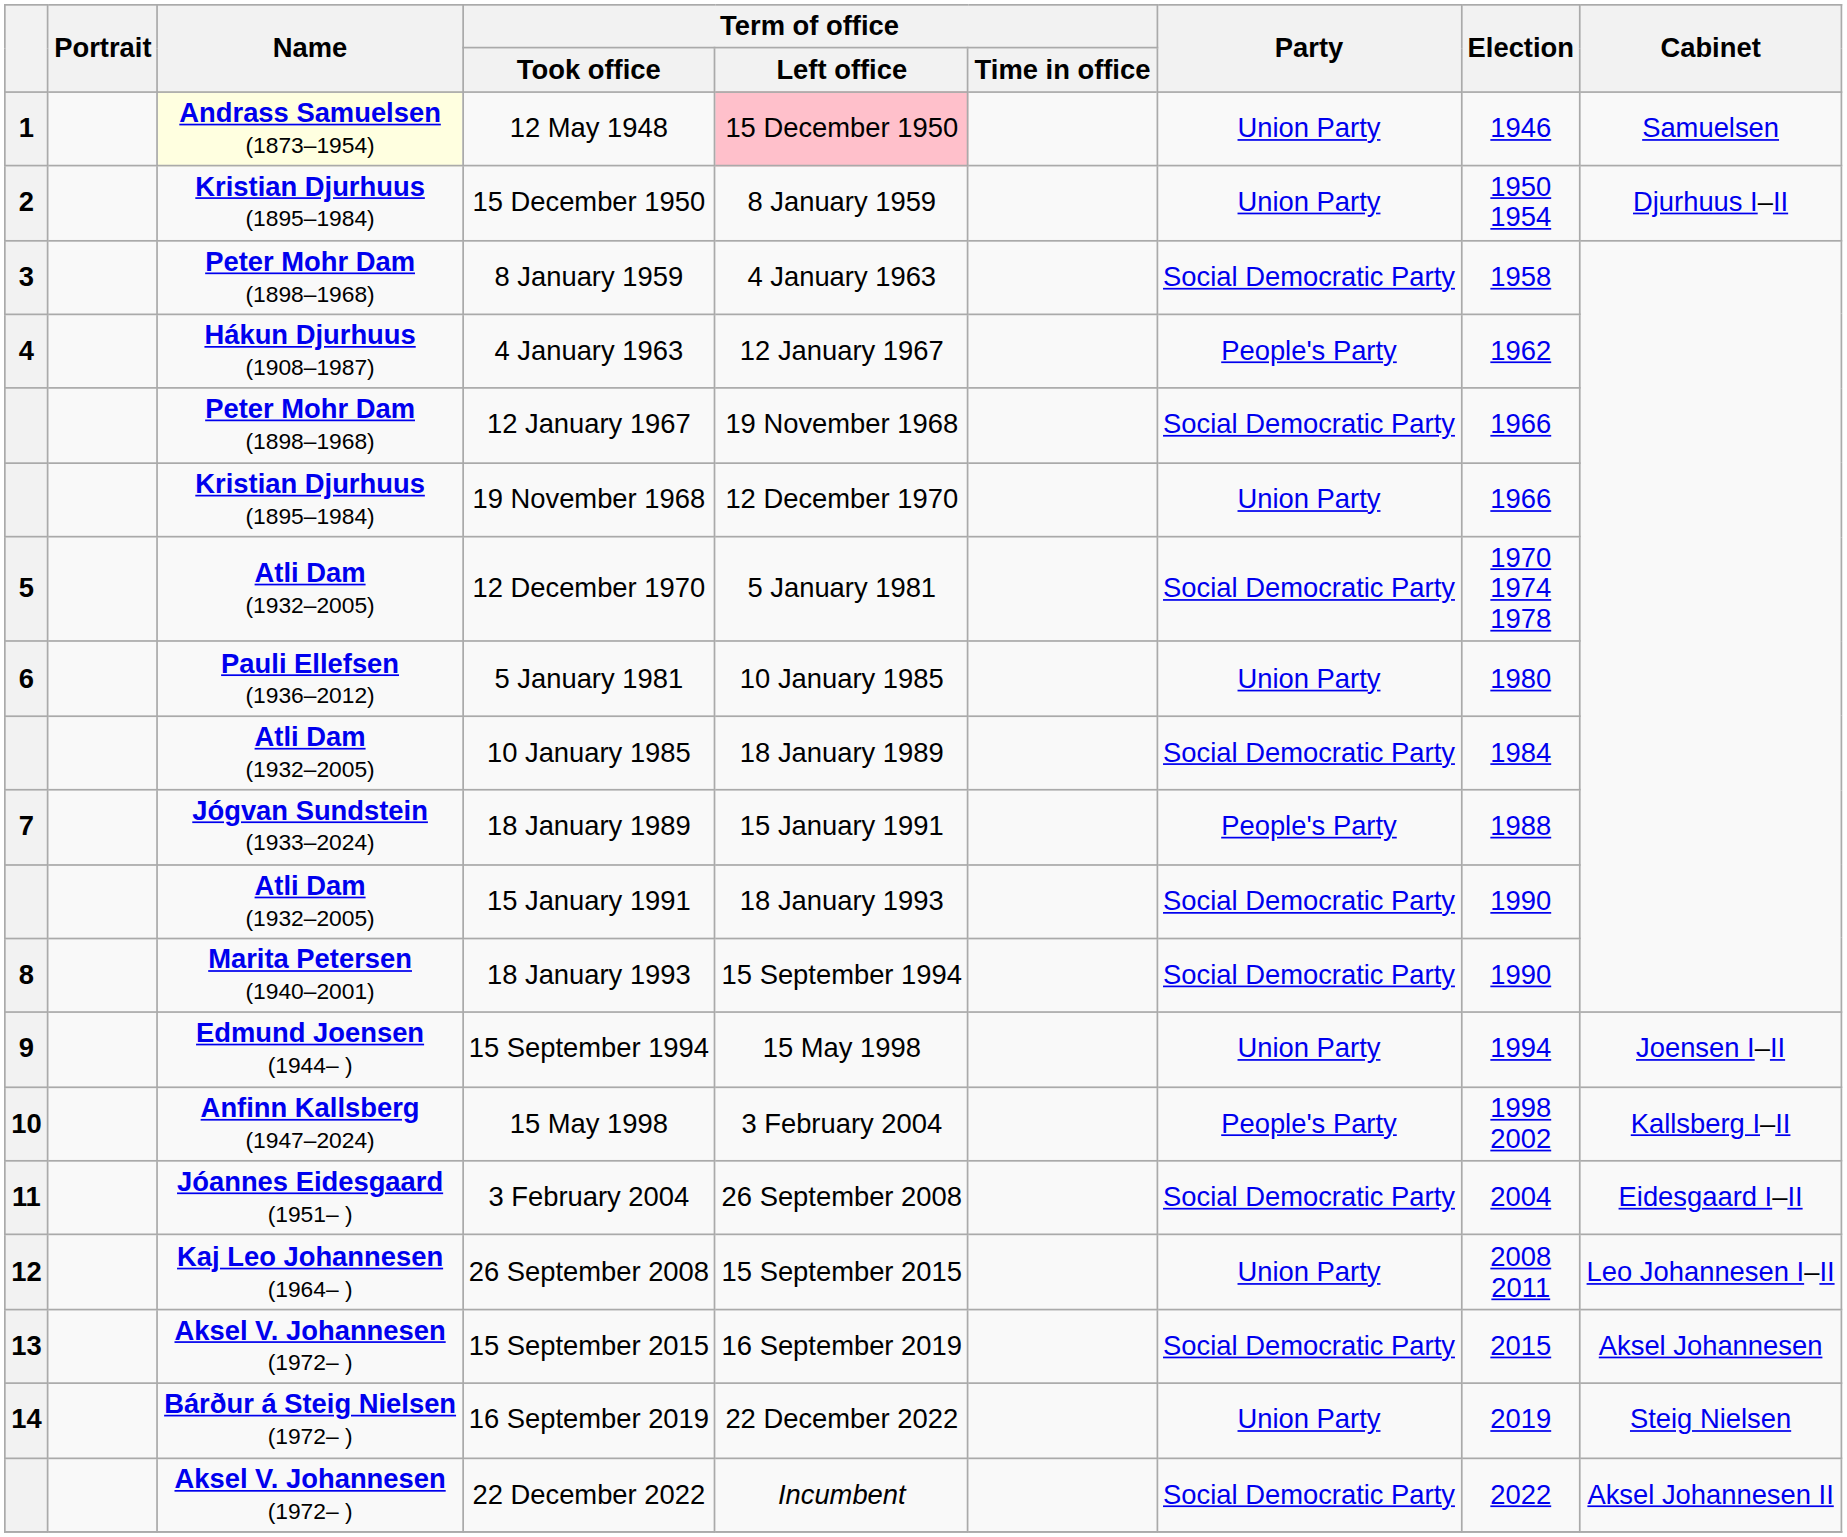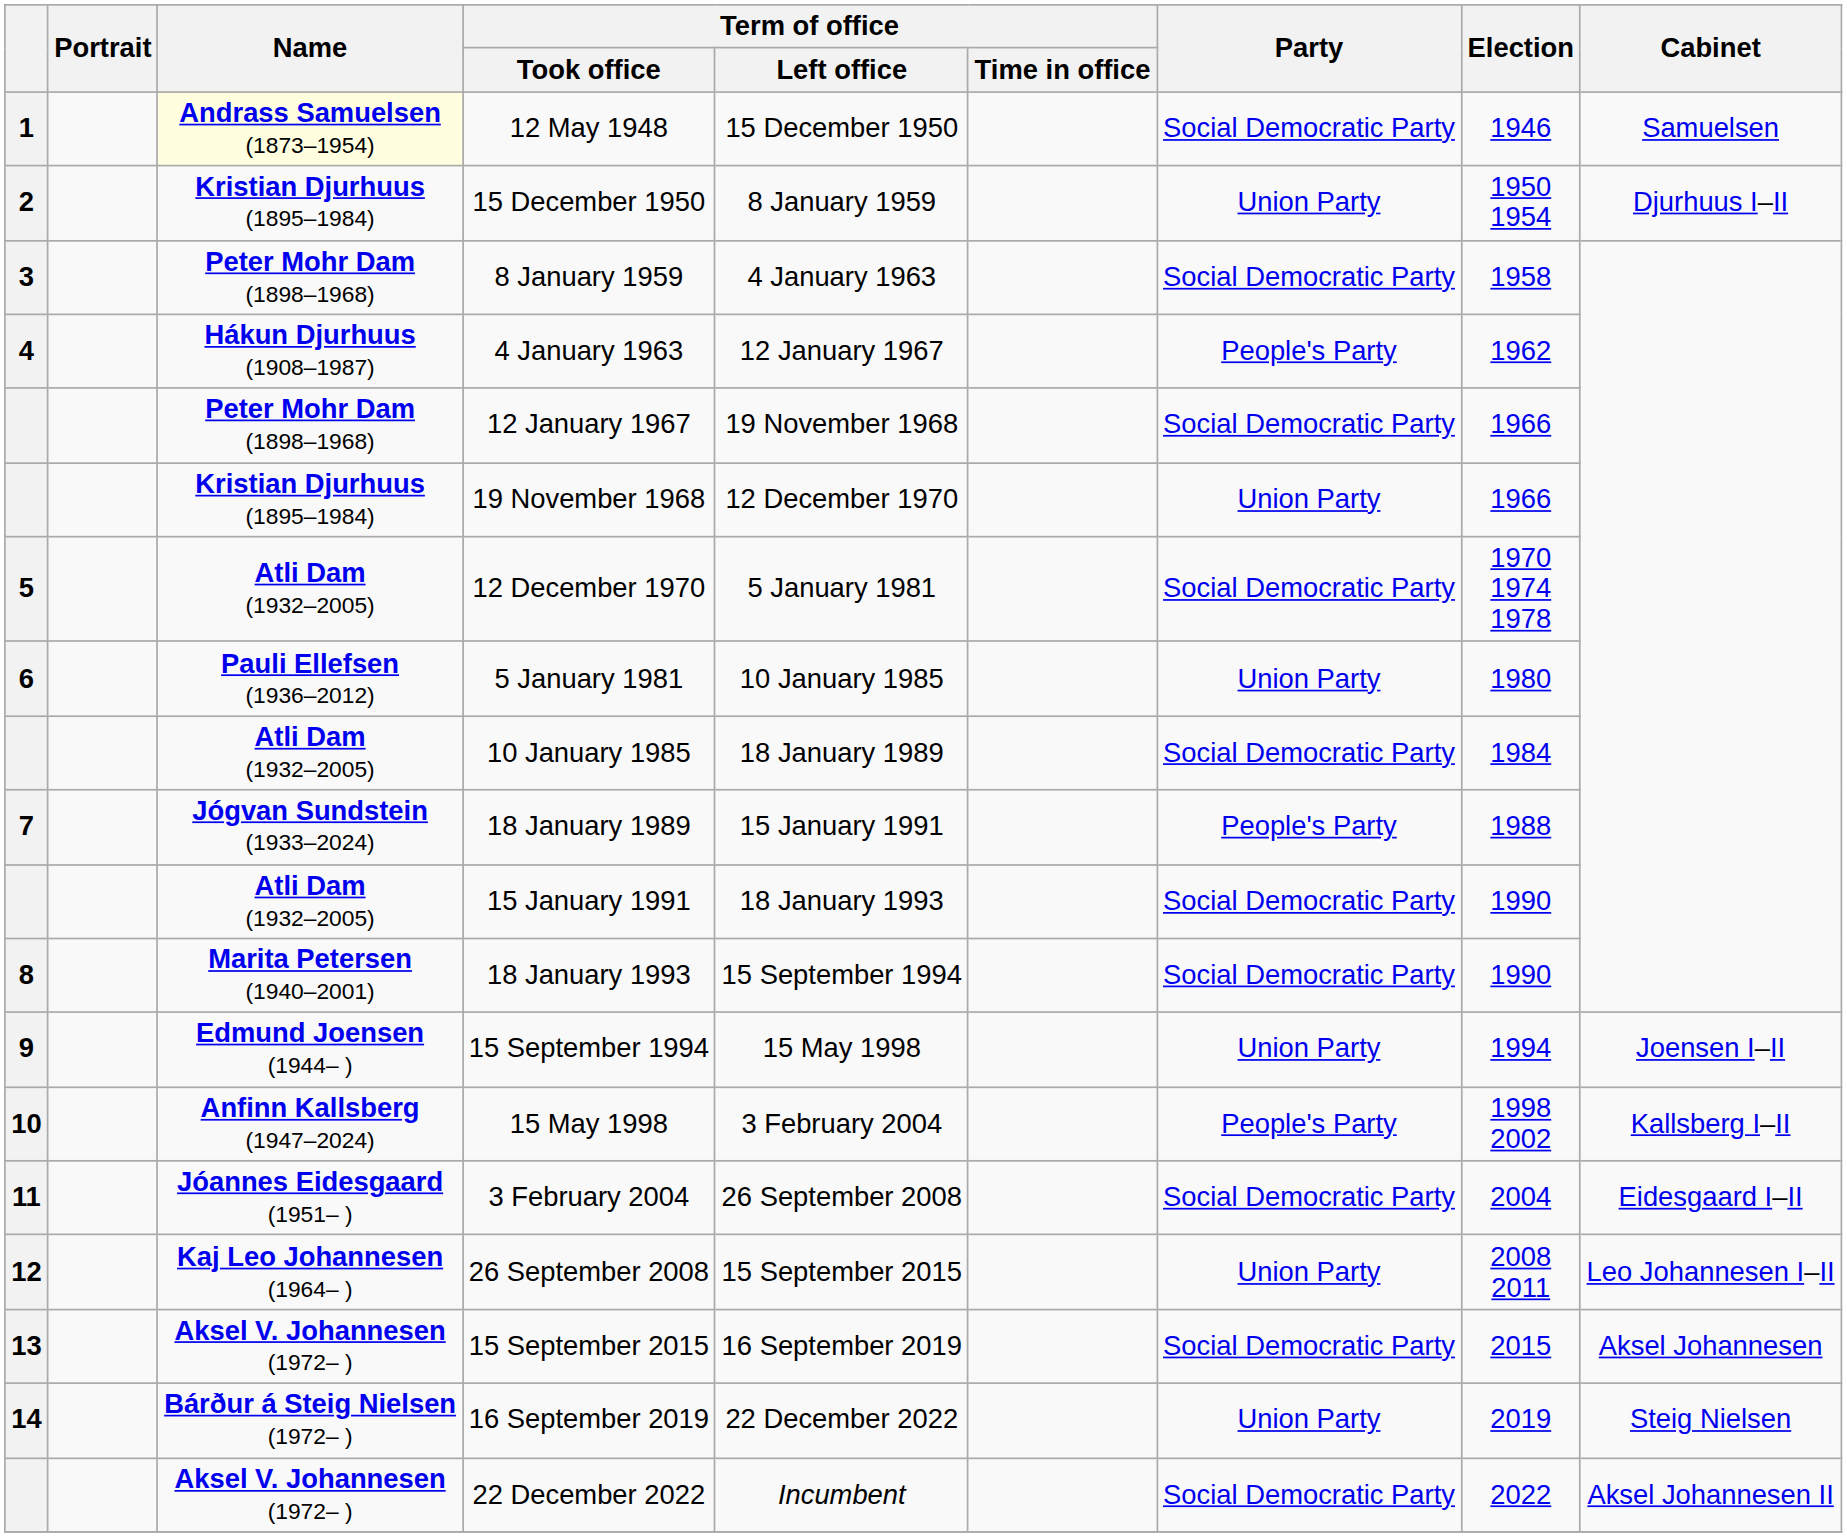(842, 128) pink background -> (842, 128) no background
(1309, 128) Union Party -> (1309, 128) Social Democratic Party
